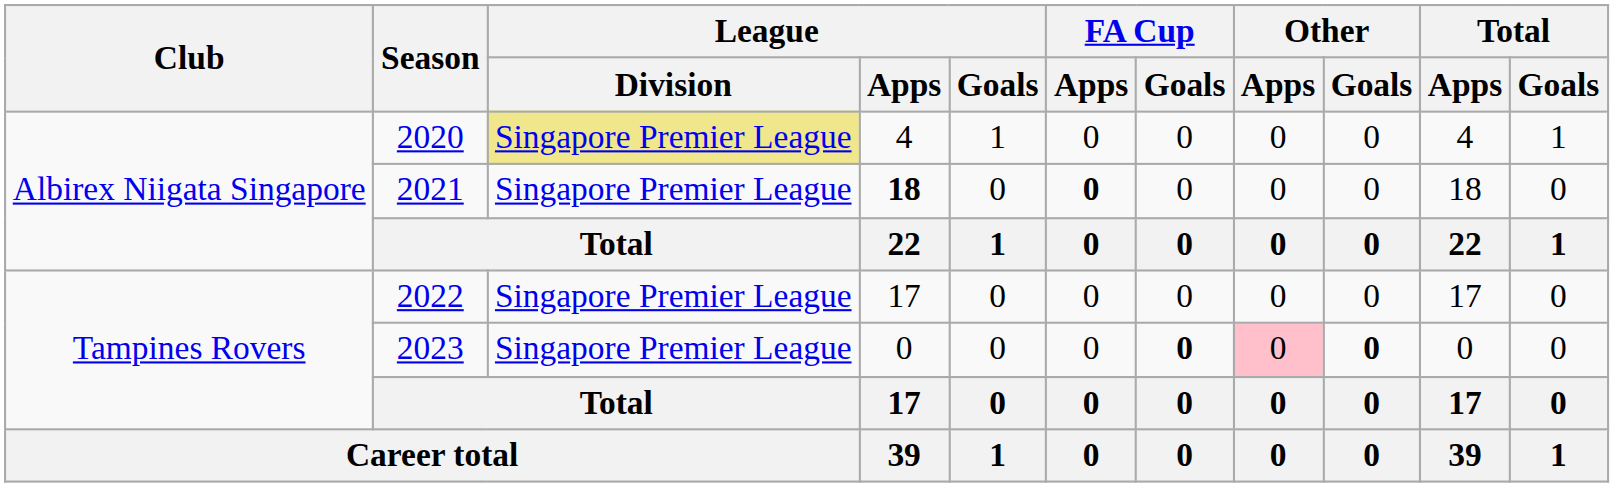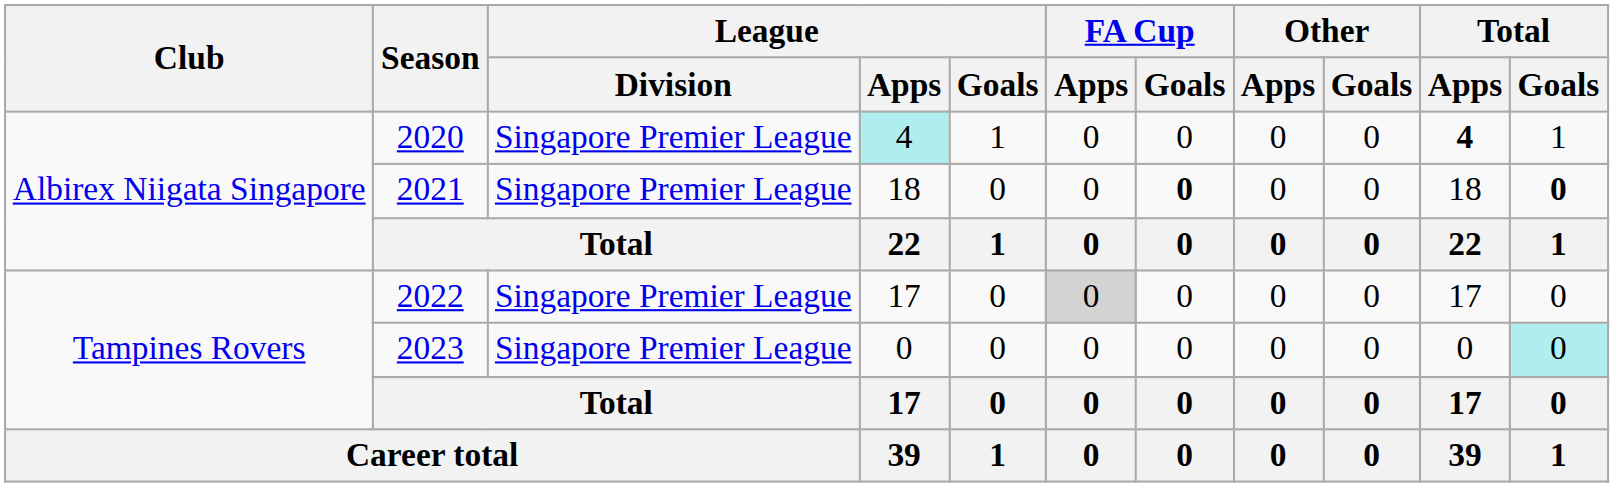(673, 137) khaki background -> (673, 137) no background
(904, 137) no background -> (904, 137) paleturquoise background
(1465, 137) normal -> (1465, 137) bold
(904, 190) bold -> (904, 190) normal
(1091, 190) bold -> (1091, 190) normal
(1185, 190) normal -> (1185, 190) bold
(1558, 190) normal -> (1558, 190) bold
(1091, 296) no background -> (1091, 296) lightgrey background
(1185, 349) bold -> (1185, 349) normal
(1278, 349) pink background -> (1278, 349) no background
(1372, 349) bold -> (1372, 349) normal
(1558, 349) no background -> (1558, 349) paleturquoise background
